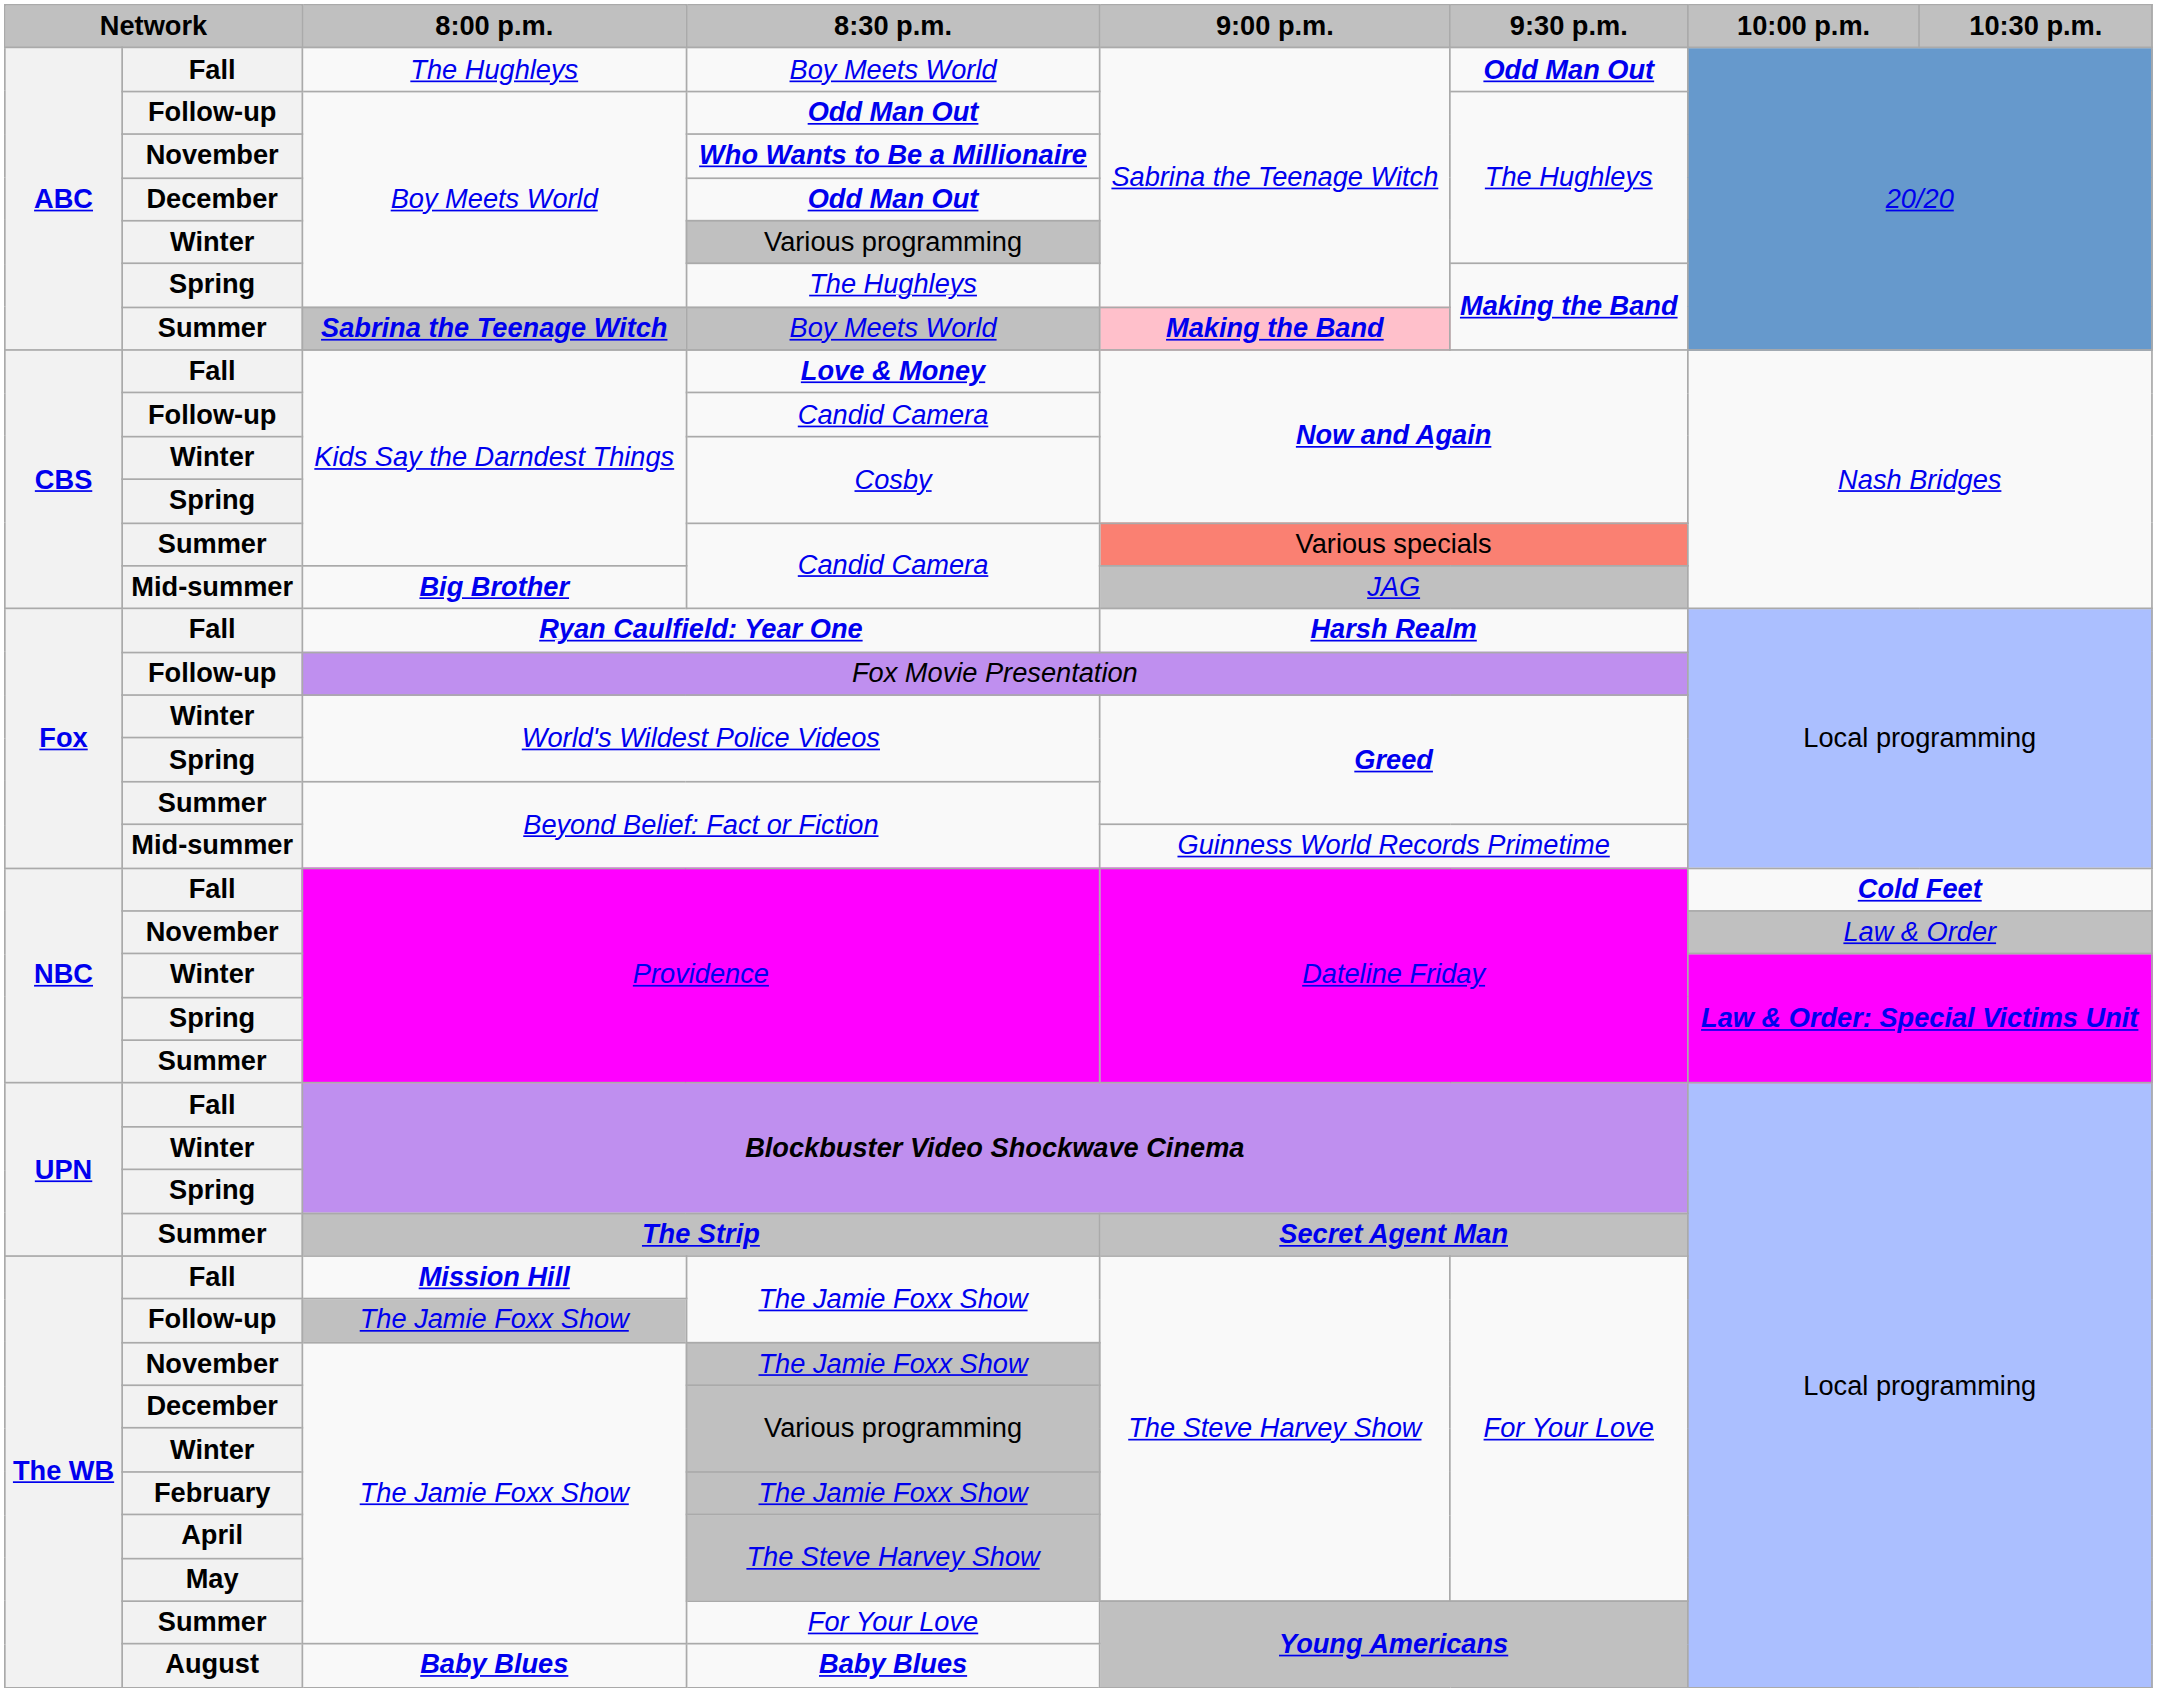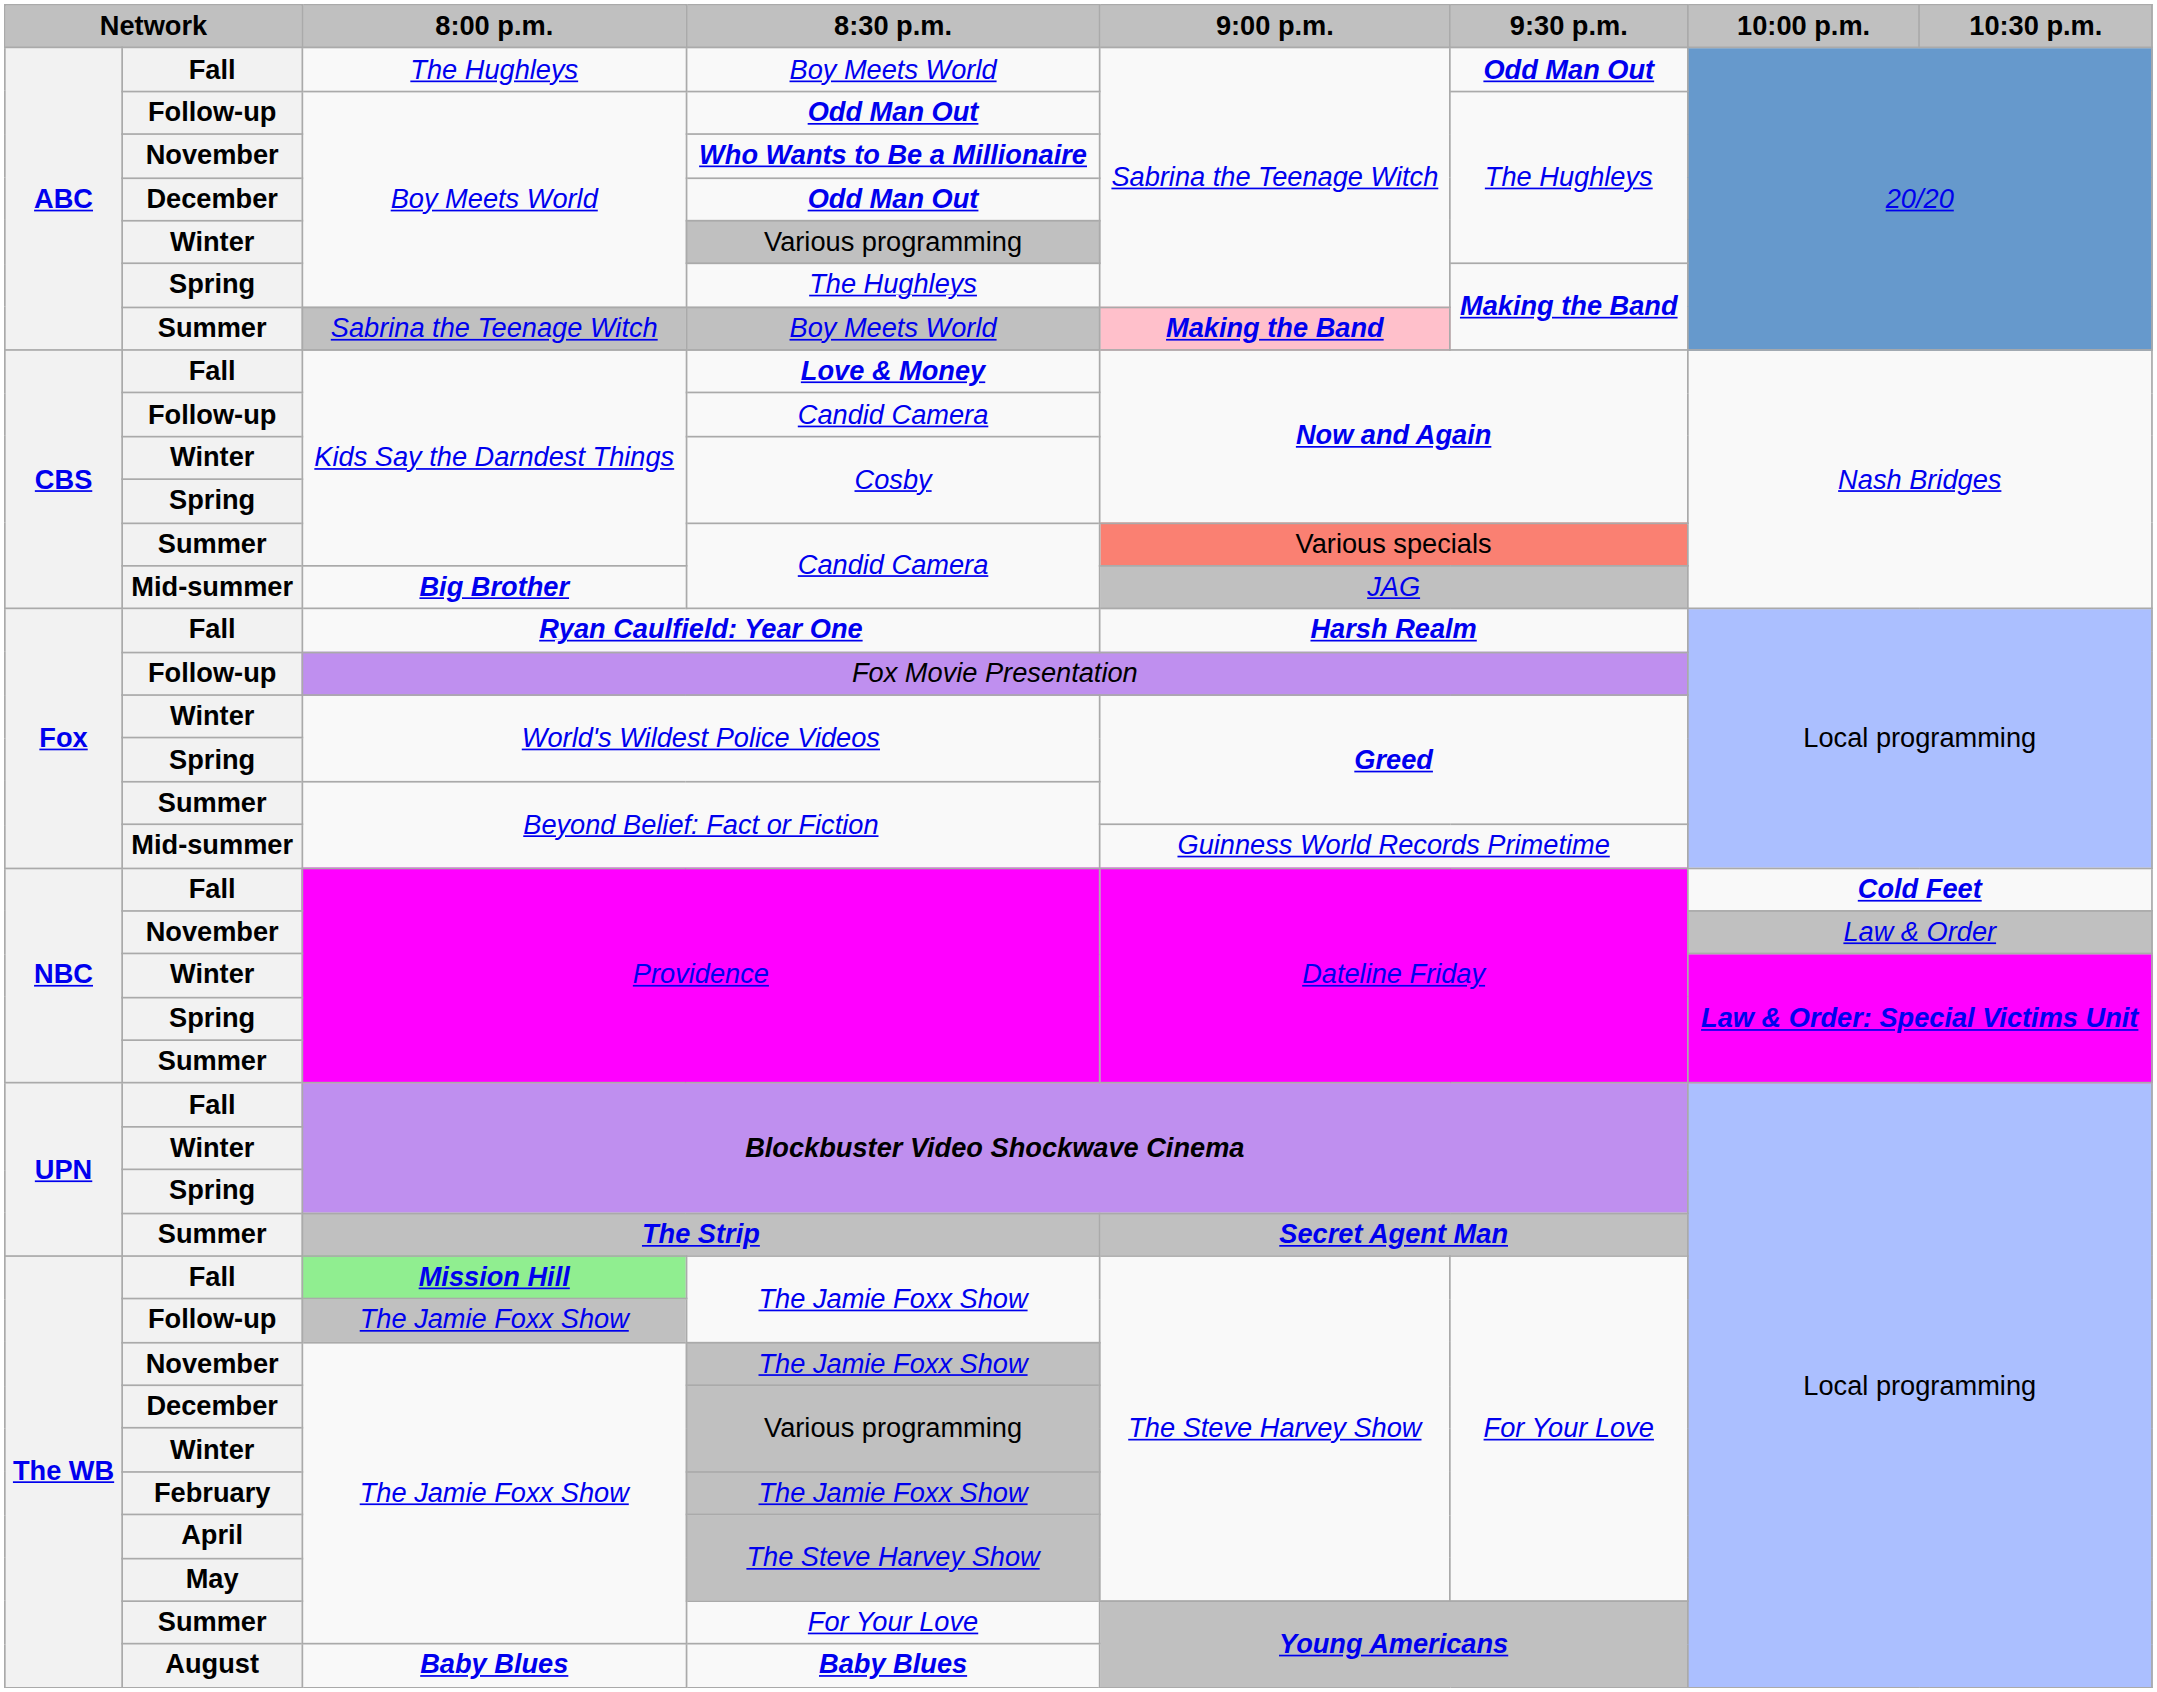(494, 328) bold -> (494, 328) normal
(494, 1277) no background -> (494, 1277) lightgreen background
